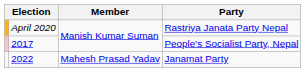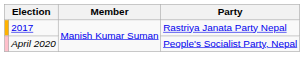(34, 28) April 2020 -> (22, 28) 2017
(22, 43) 2017 -> (34, 43) April 2020
- row: (196, 59)
